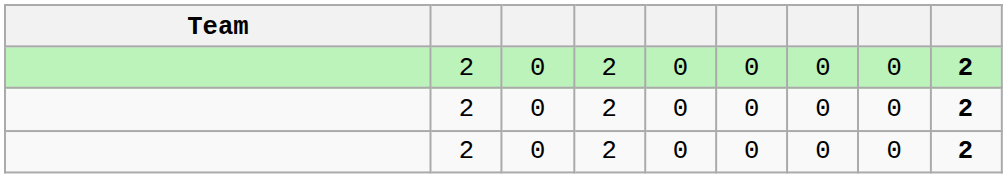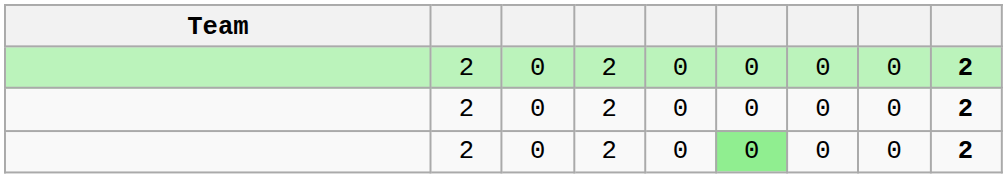(752, 151) no background -> (752, 151) lightgreen background
